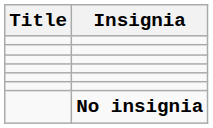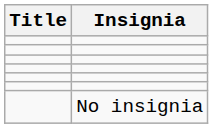(140, 107) bold -> (140, 107) normal
